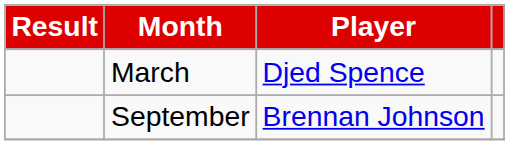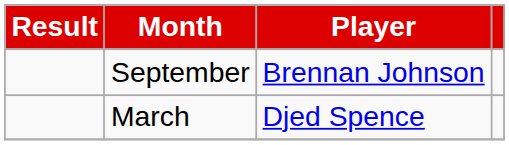rows swapped: (180, 116) <-> (150, 71)
